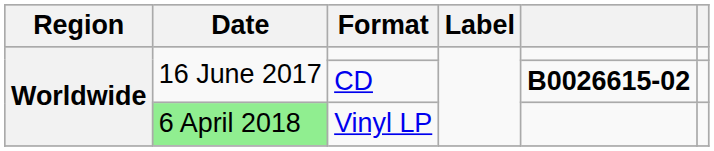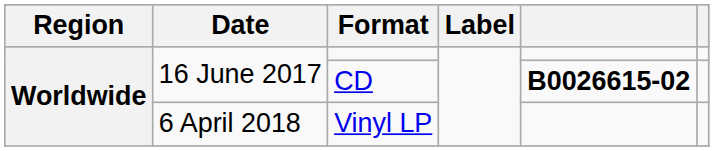(230, 123) lightgreen background -> (230, 123) no background
